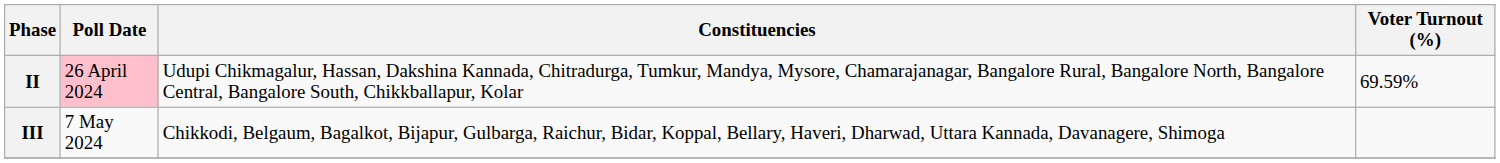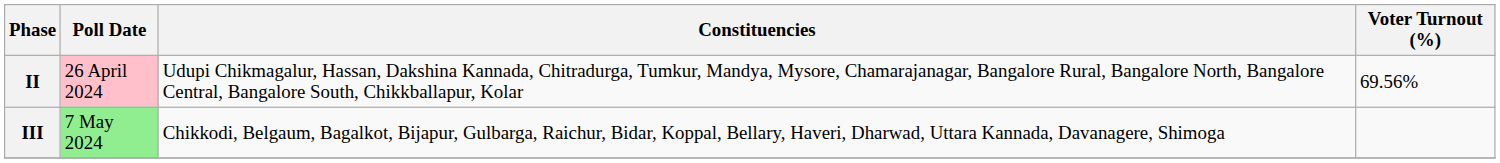(1389, 81) 69.59% -> (1389, 81) 69.56%
(89, 132) no background -> (89, 132) lightgreen background
